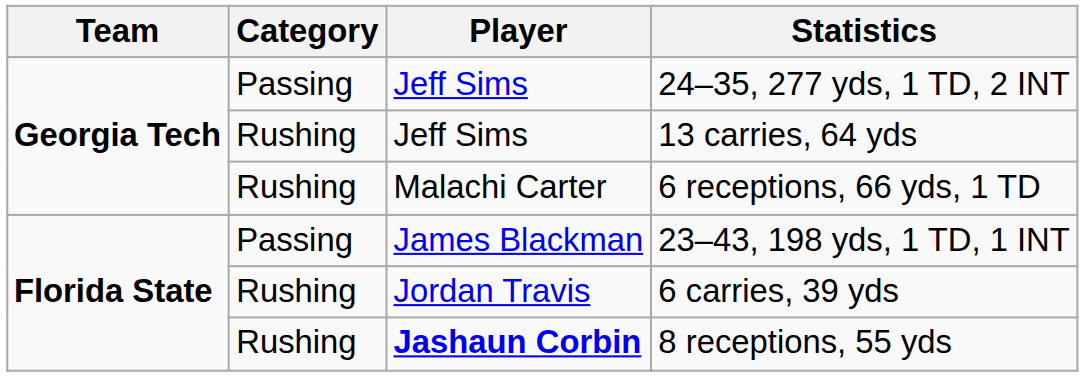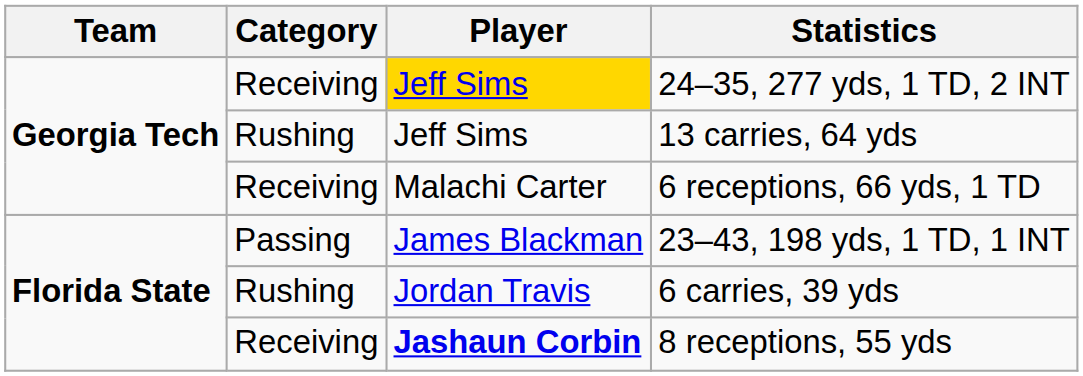(295, 83) Passing -> (306, 83) Receiving
(461, 83) no background -> (461, 83) gold background
(296, 187) Rushing -> (306, 187) Receiving
(296, 343) Rushing -> (306, 343) Receiving
